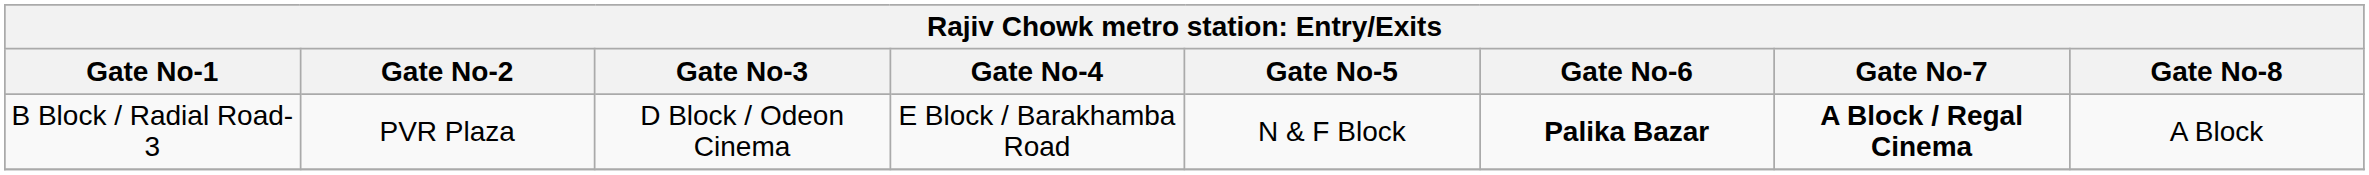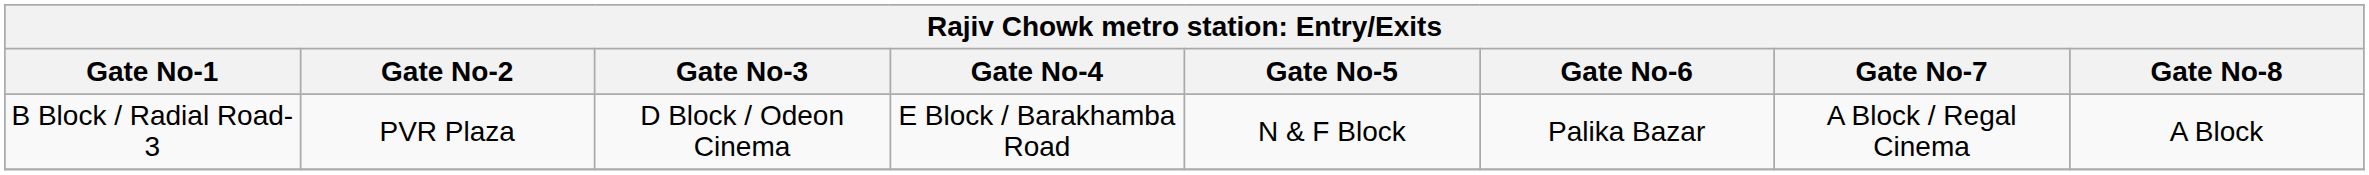(1627, 131) bold -> (1627, 131) normal
(1922, 131) bold -> (1922, 131) normal
